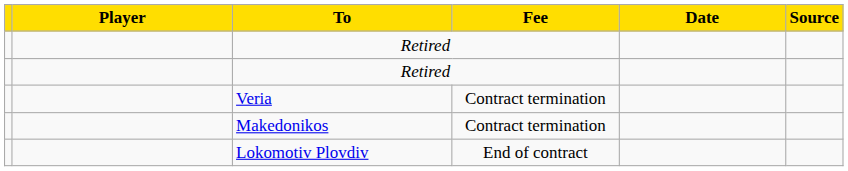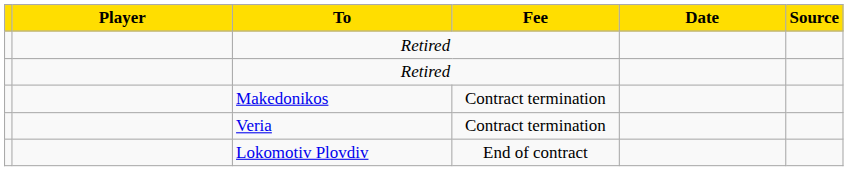rows swapped: (282, 125) <-> (254, 98)
